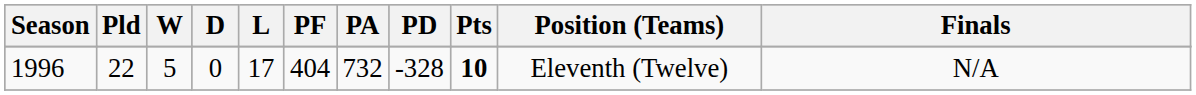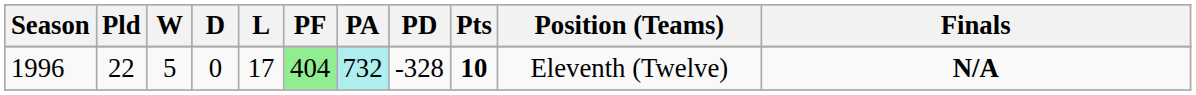(310, 68) no background -> (310, 68) lightgreen background
(363, 68) no background -> (363, 68) paleturquoise background
(976, 68) normal -> (976, 68) bold
